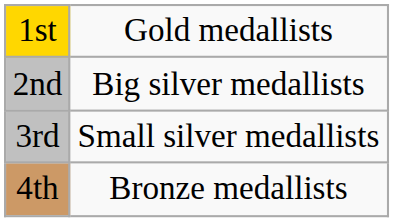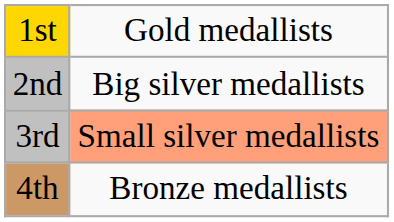(228, 135) no background -> (228, 135) lightsalmon background
